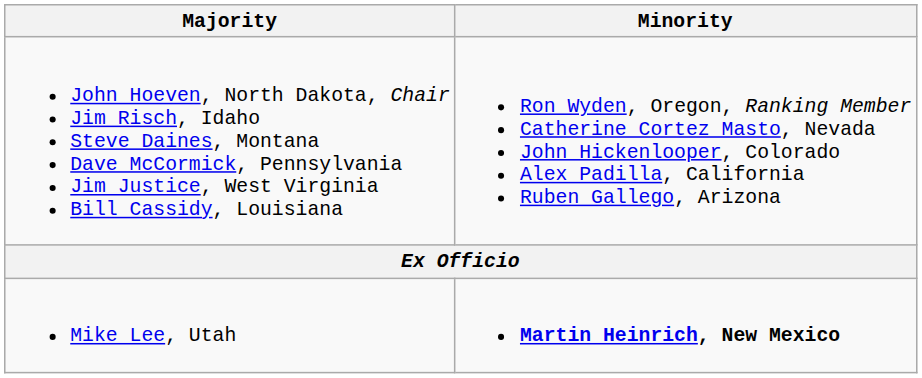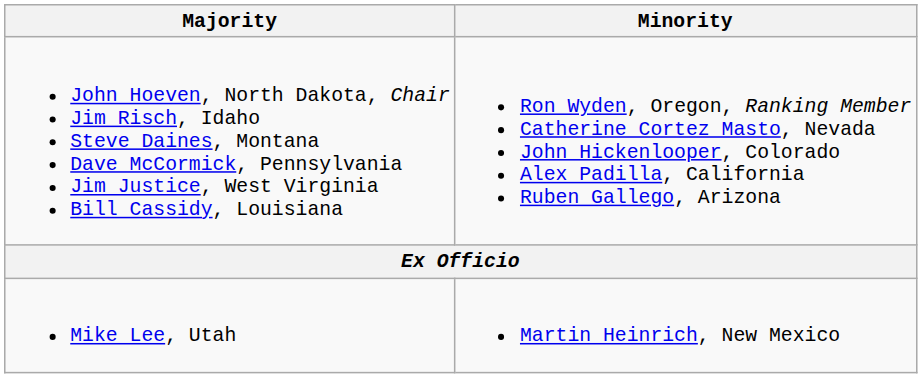(685, 336) bold -> (685, 336) normal
